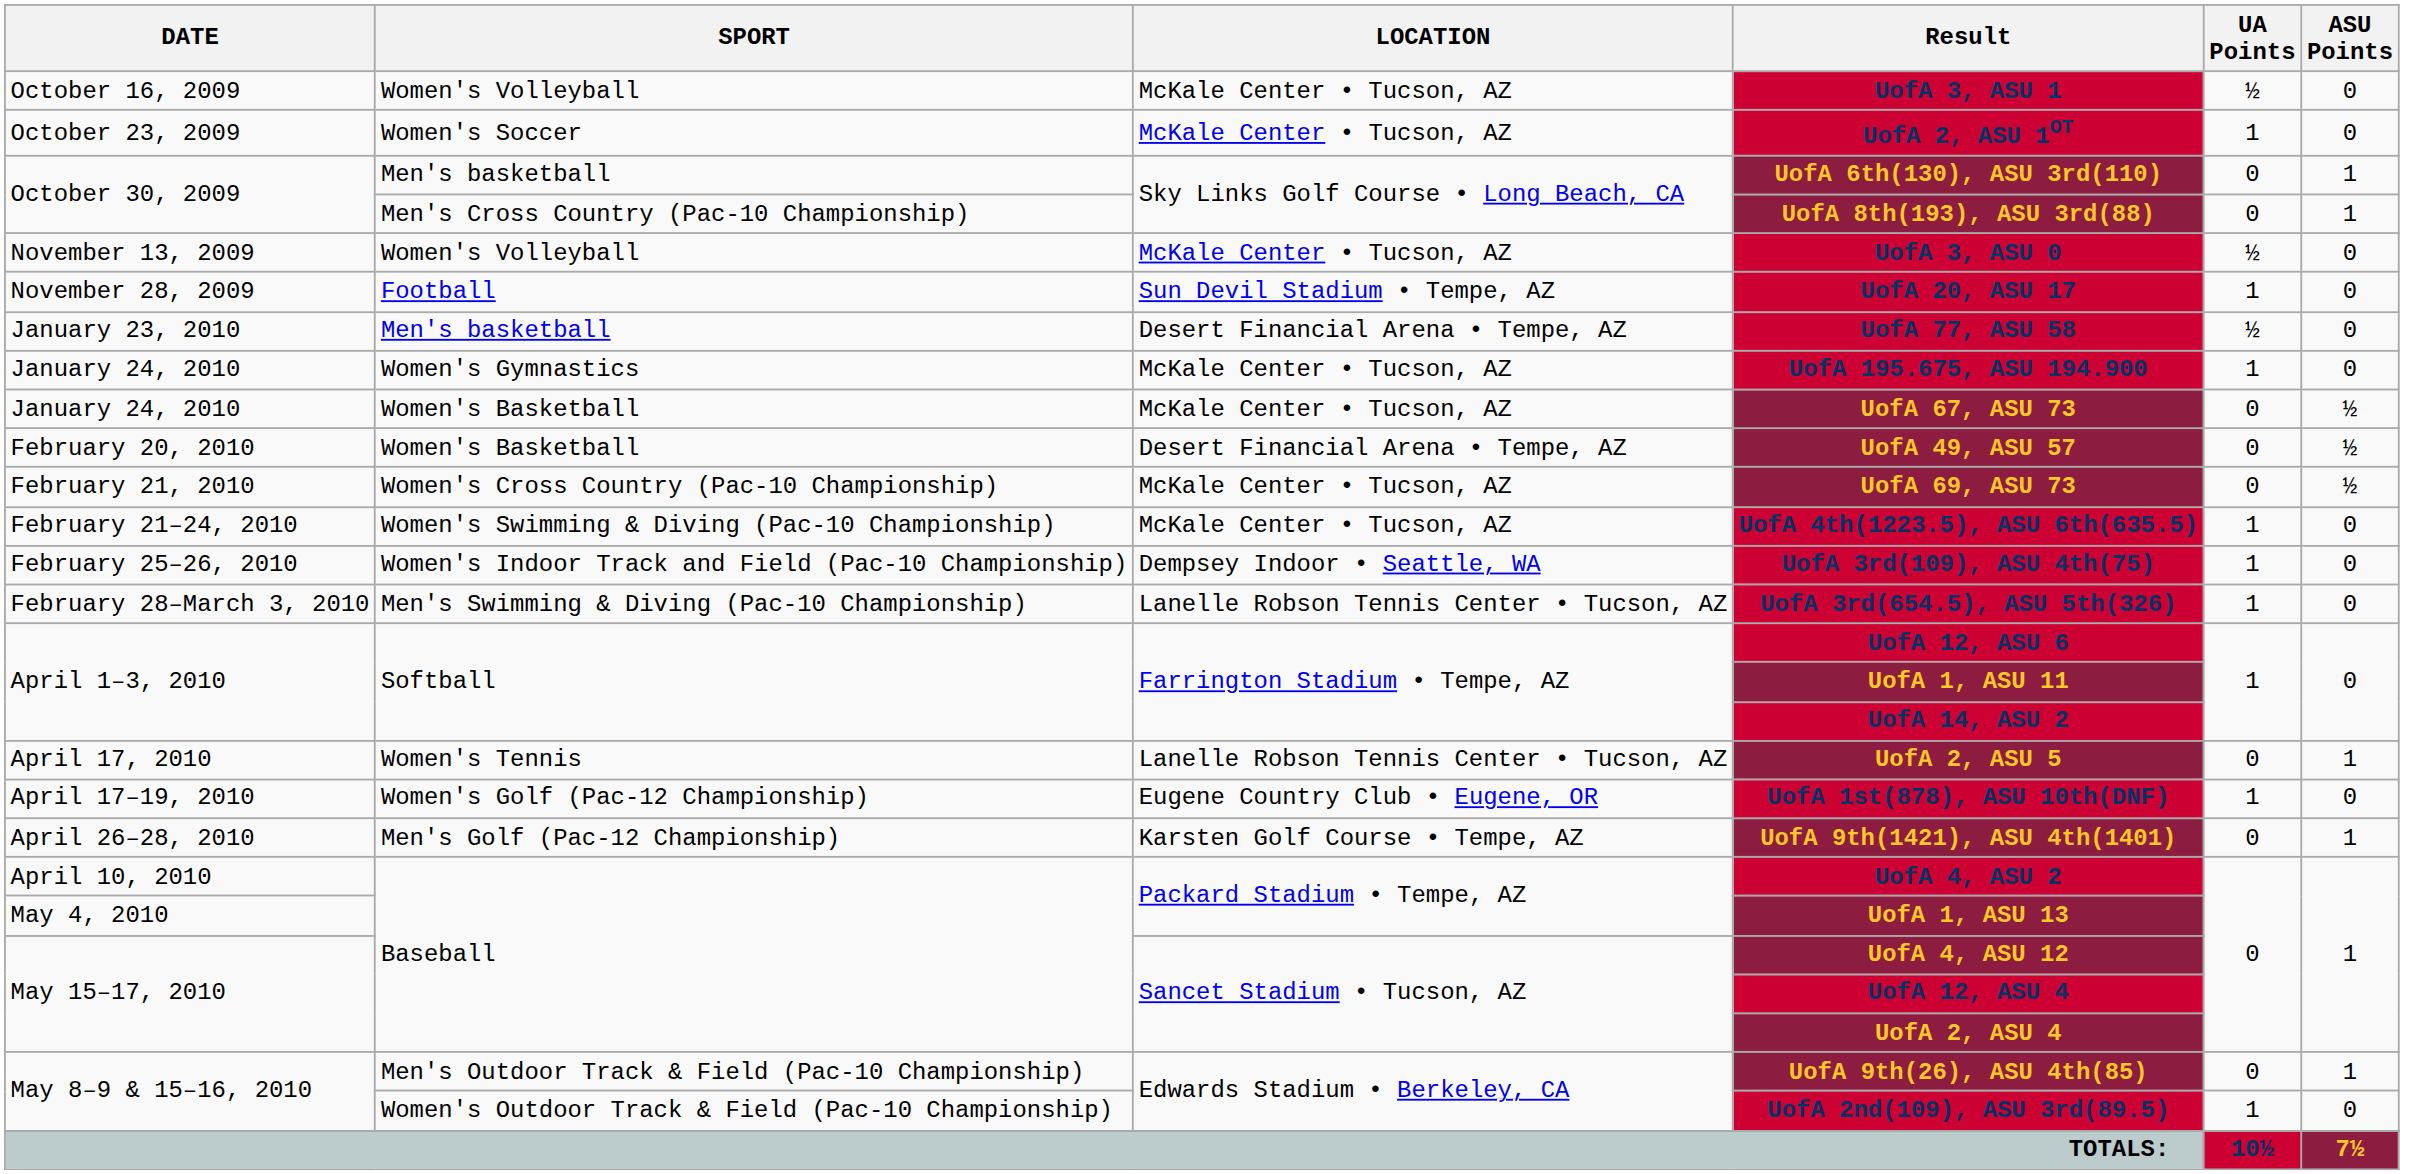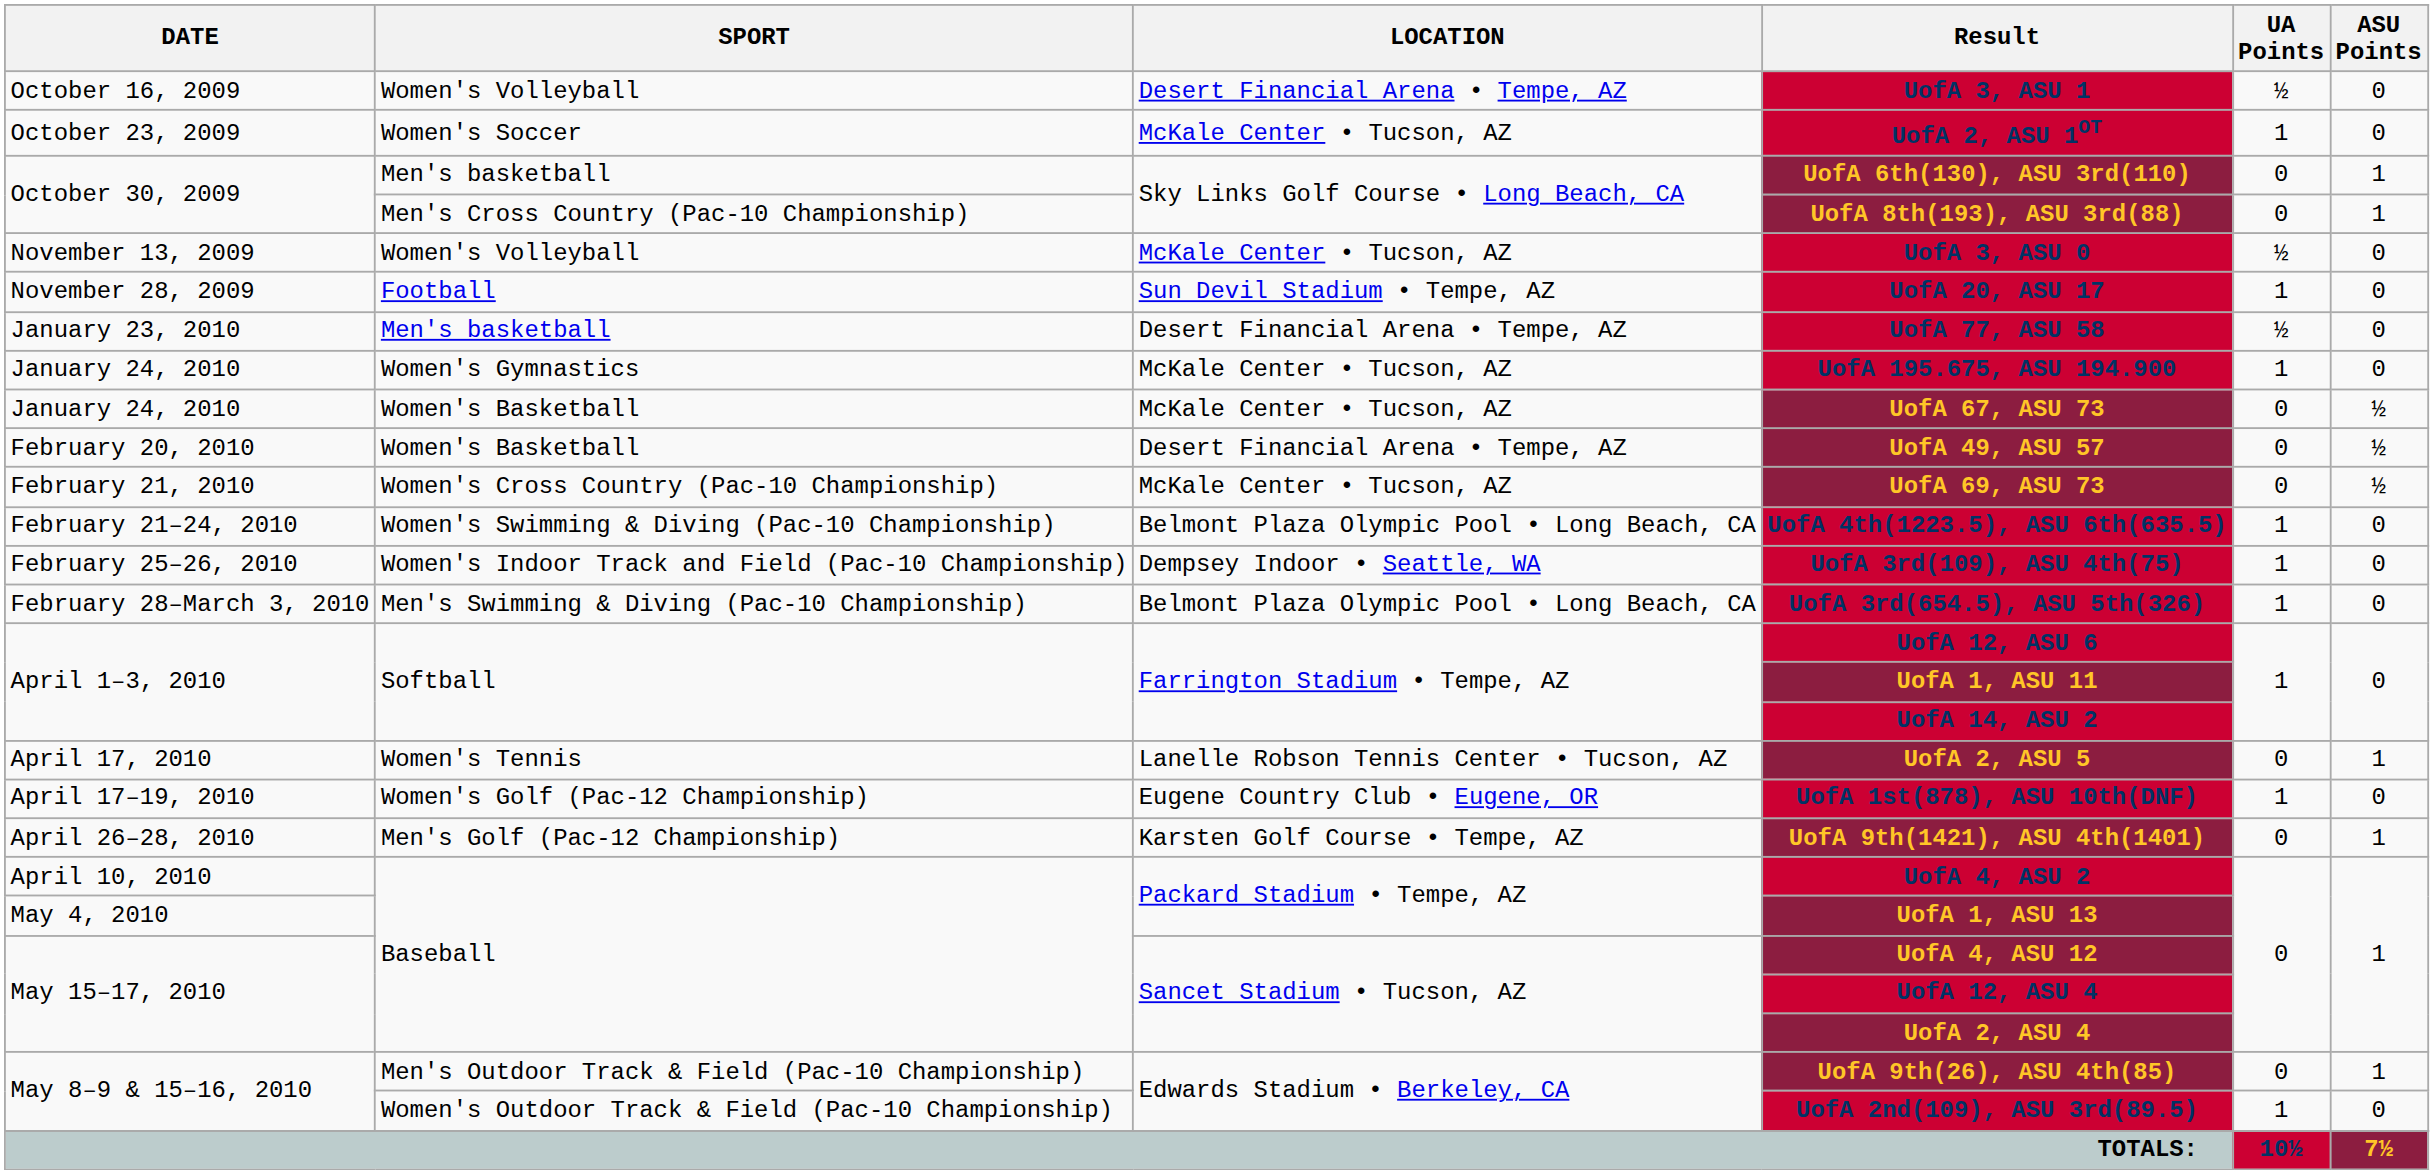(1325, 91) McKale Center • Tucson, AZ -> (1383, 91) Desert Financial Arena • Tempe, AZ
(1325, 526) McKale Center • Tucson, AZ -> (1447, 526) Belmont Plaza Olympic Pool • Long Beach, CA
(1433, 604) Lanelle Robson Tennis Center • Tucson, AZ -> (1447, 604) Belmont Plaza Olympic Pool • Long Beach, CA
